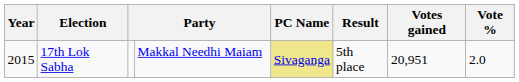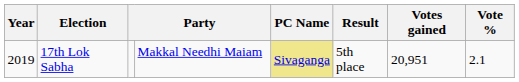(21, 59) 2015 -> (21, 59) 2019
(477, 59) 2.0 -> (477, 59) 2.1
